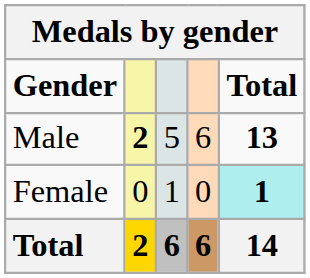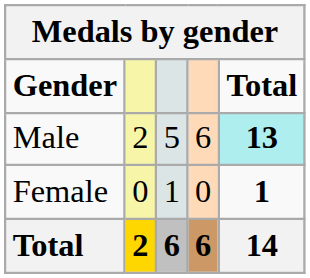(140, 138) bold -> (140, 138) normal
(262, 138) no background -> (262, 138) paleturquoise background
(262, 191) paleturquoise background -> (262, 191) no background
